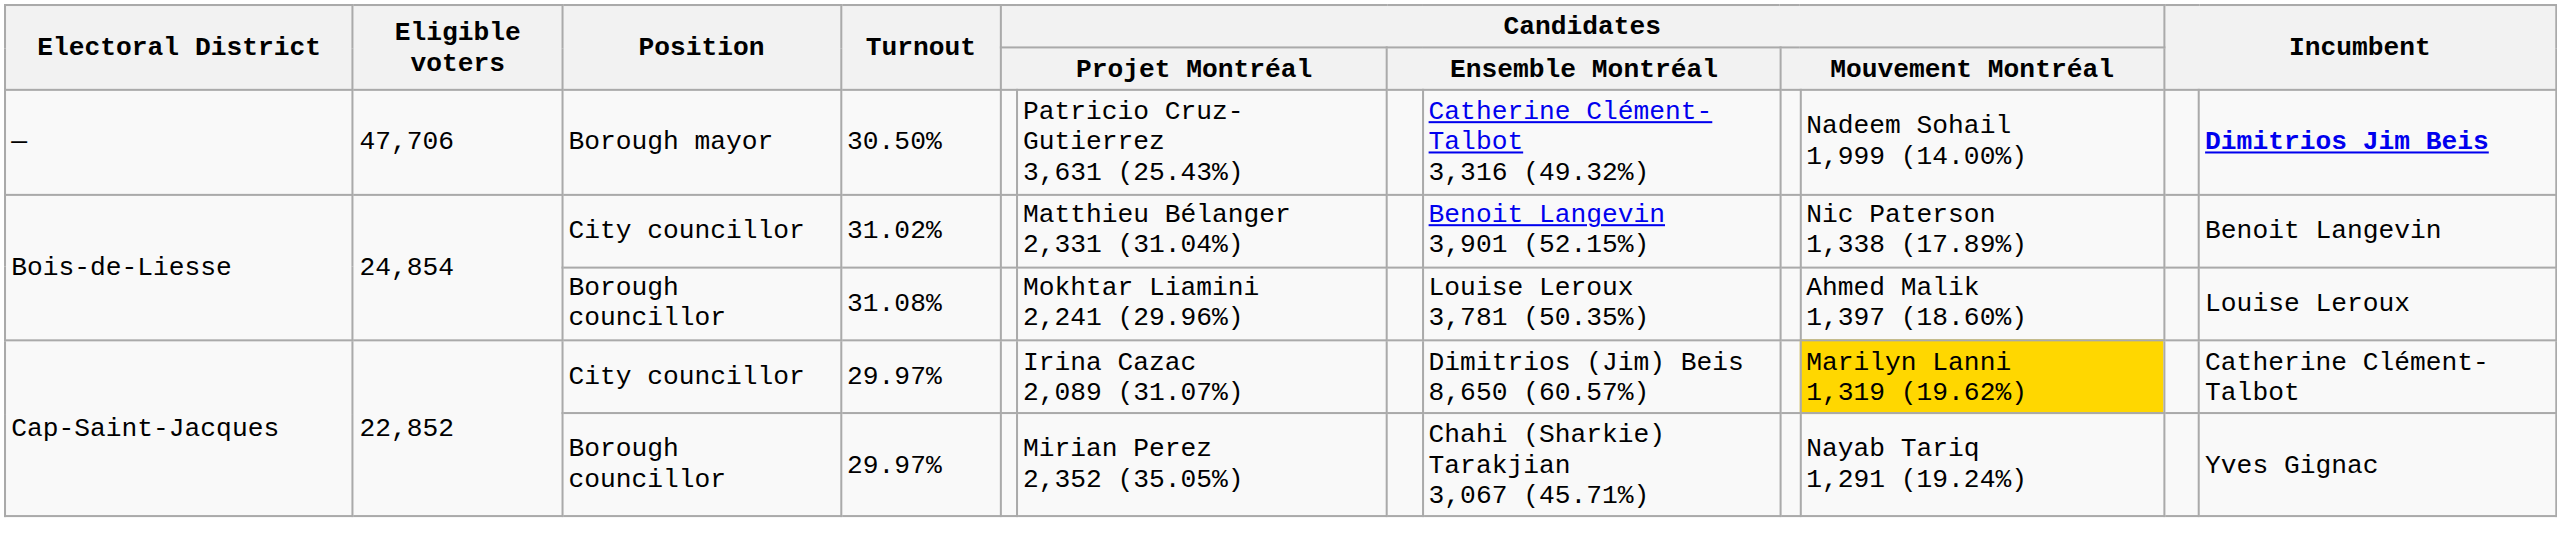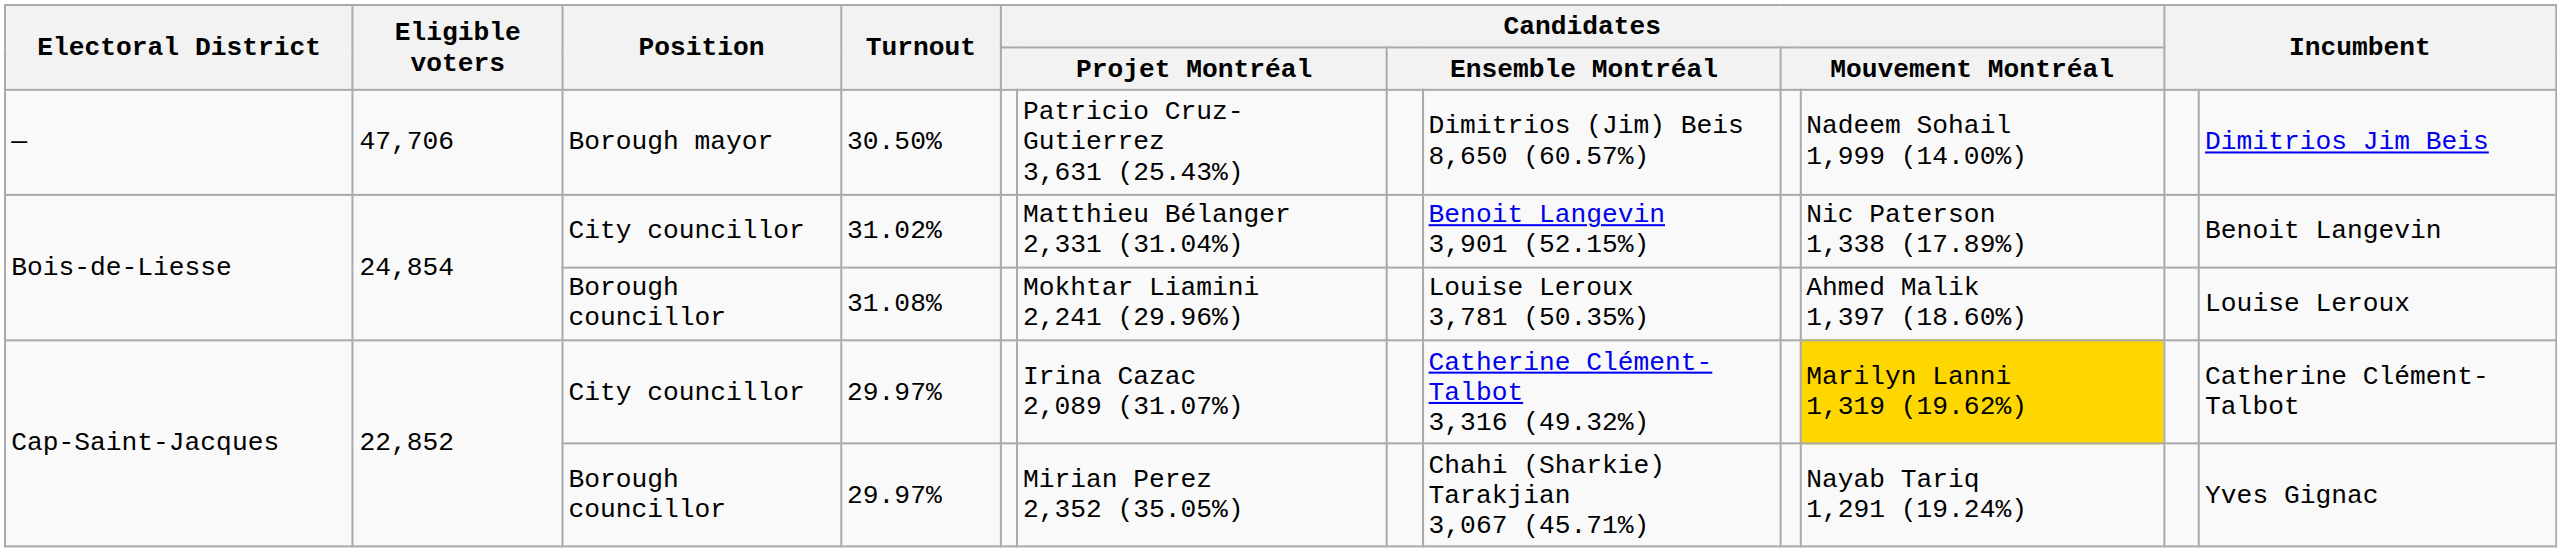(1570, 142) Catherine Clément-Talbot 3,316 (49.32%) -> (1586, 142) Dimitrios (Jim) Beis 8,650 (60.57%)
(2347, 142) bold -> (2347, 142) normal
(1586, 377) Dimitrios (Jim) Beis 8,650 (60.57%) -> (1570, 392) Catherine Clément-Talbot 3,316 (49.32%)
